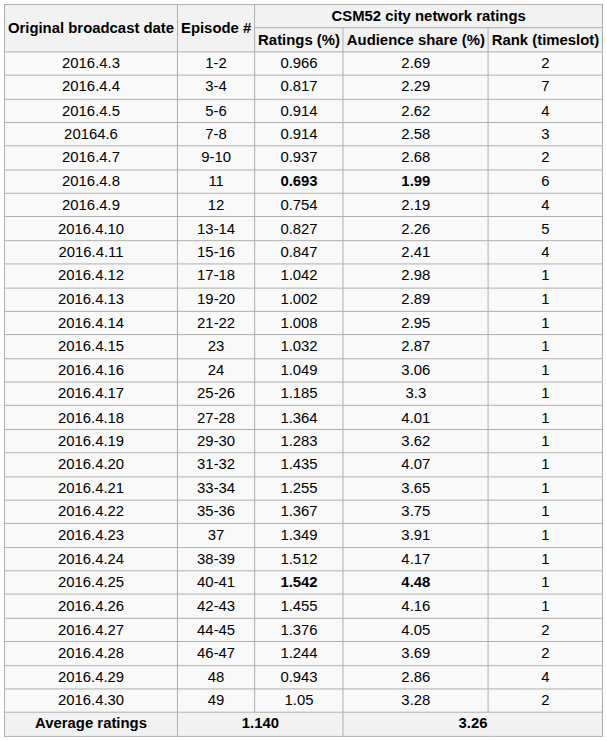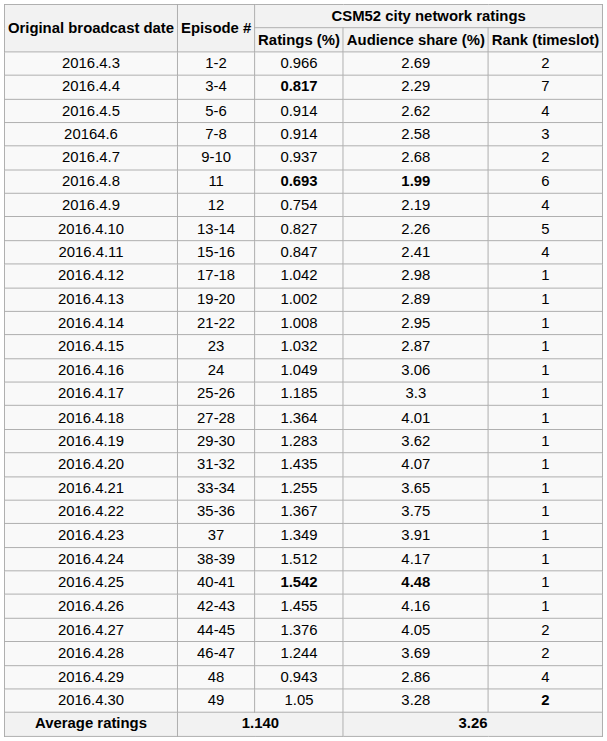(299, 87) normal -> (299, 87) bold
(545, 700) normal -> (545, 700) bold
